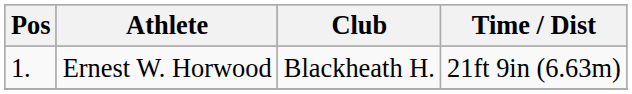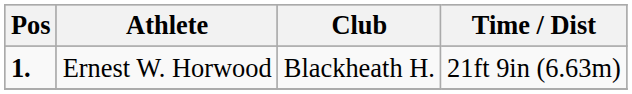(21, 67) normal -> (21, 67) bold
